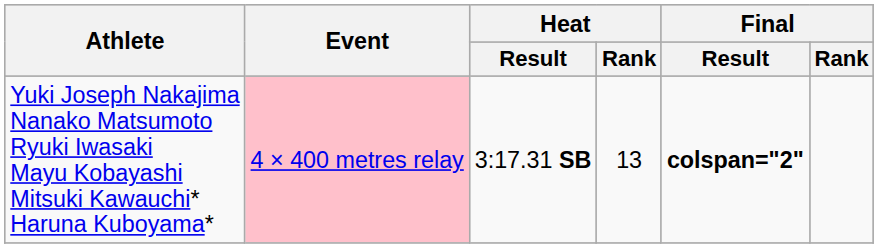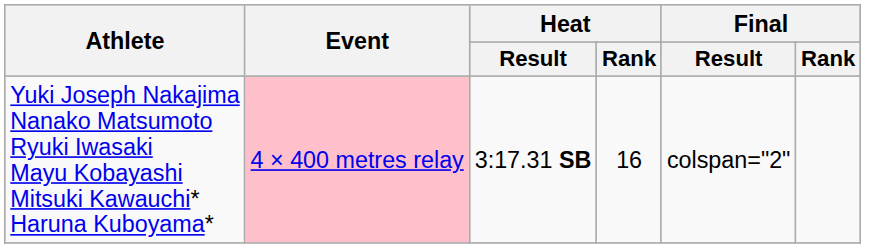(629, 160) 13 -> (629, 160) 16
(735, 160) bold -> (729, 160) normal
